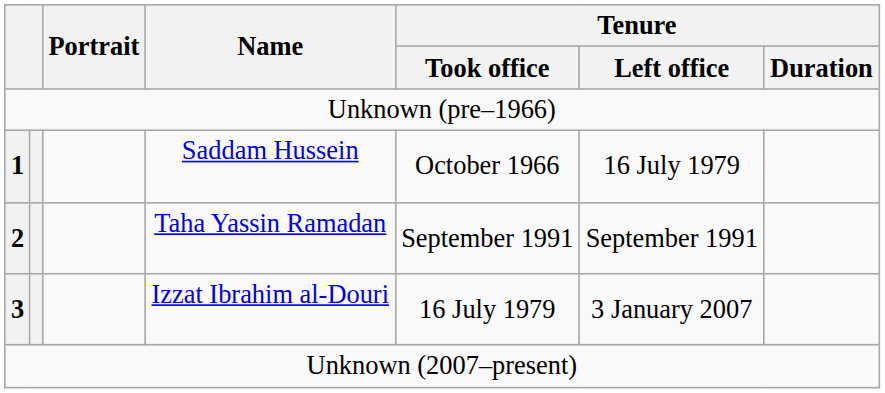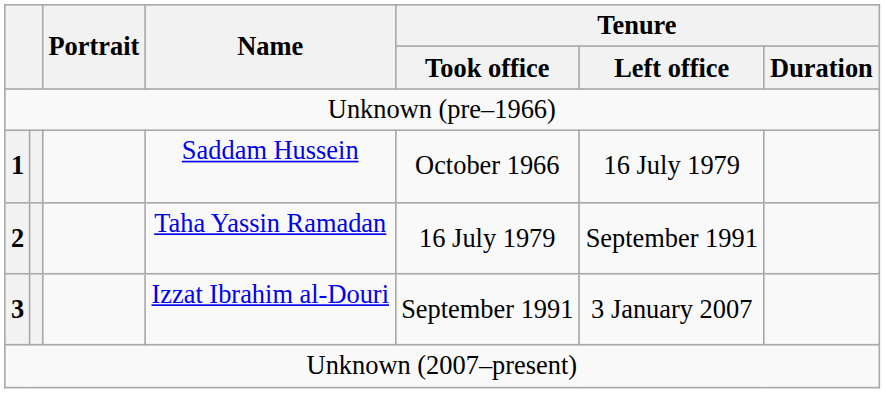(487, 237) September 1991 -> (487, 237) 16 July 1979
(487, 309) 16 July 1979 -> (487, 309) September 1991
